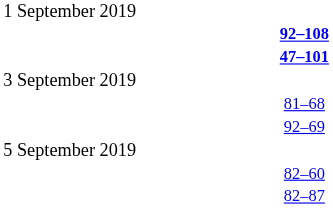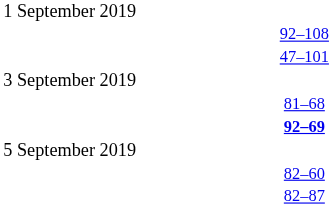(304, 34) bold -> (304, 34) normal
(304, 57) bold -> (304, 57) normal
(304, 126) normal -> (304, 126) bold
